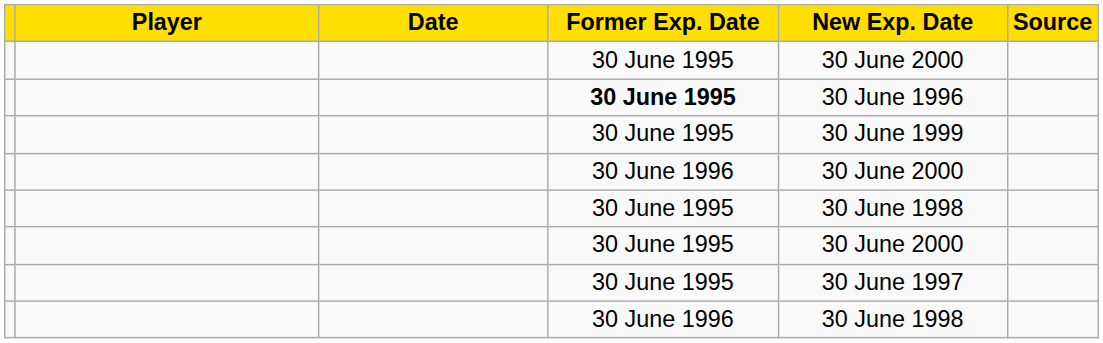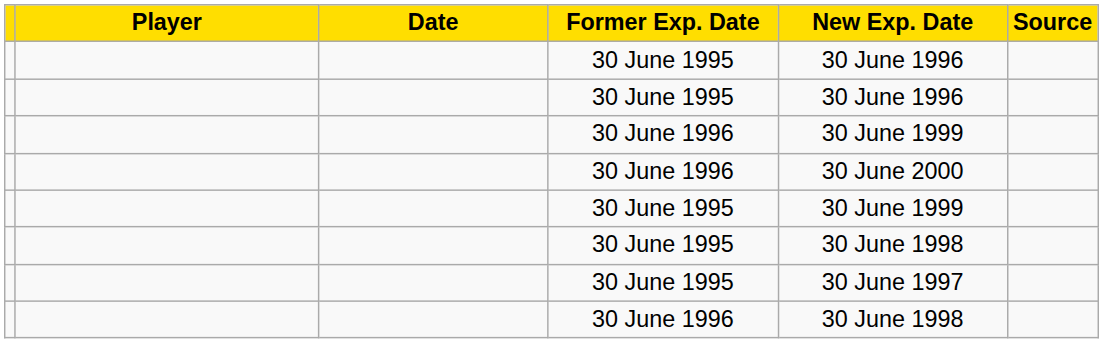(893, 60) 30 June 2000 -> (893, 60) 30 June 1996
(663, 97) bold -> (663, 97) normal
(663, 134) 30 June 1995 -> (663, 134) 30 June 1996
(893, 208) 30 June 1998 -> (893, 208) 30 June 1999
(893, 245) 30 June 2000 -> (893, 245) 30 June 1998
